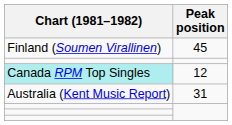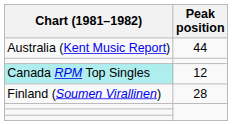(84, 48) Finland (Soumen Virallinen) -> (89, 48) Australia (Kent Music Report)
(200, 48) 45 -> (200, 48) 44
(89, 93) Australia (Kent Music Report) -> (84, 93) Finland (Soumen Virallinen)
(200, 93) 31 -> (200, 93) 28
